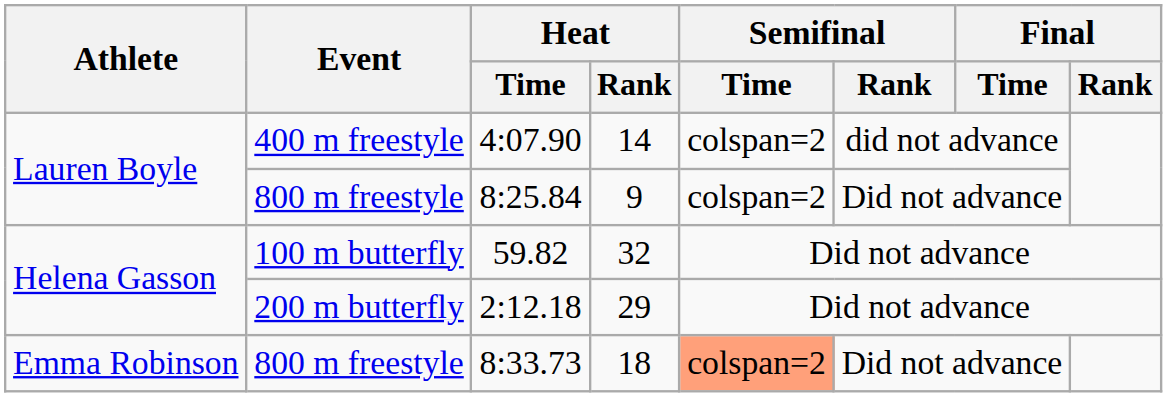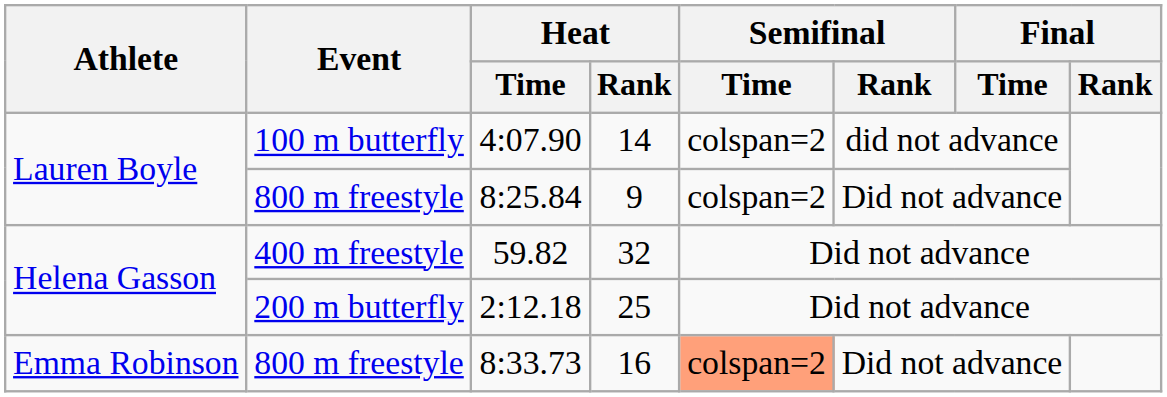(359, 140) 400 m freestyle -> (359, 140) 100 m butterfly
(359, 251) 100 m butterfly -> (359, 251) 400 m freestyle
(634, 307) 29 -> (634, 307) 25
(634, 363) 18 -> (634, 363) 16
